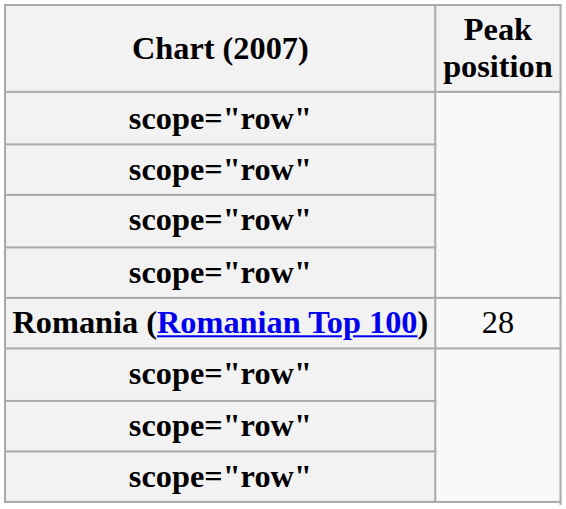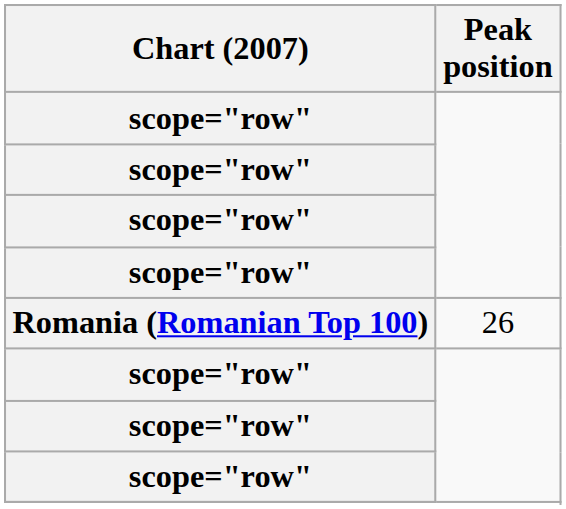(498, 322) 28 -> (498, 322) 26
